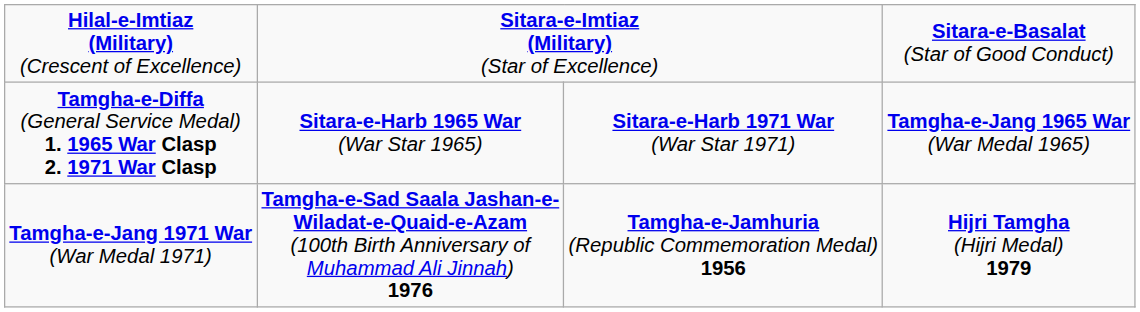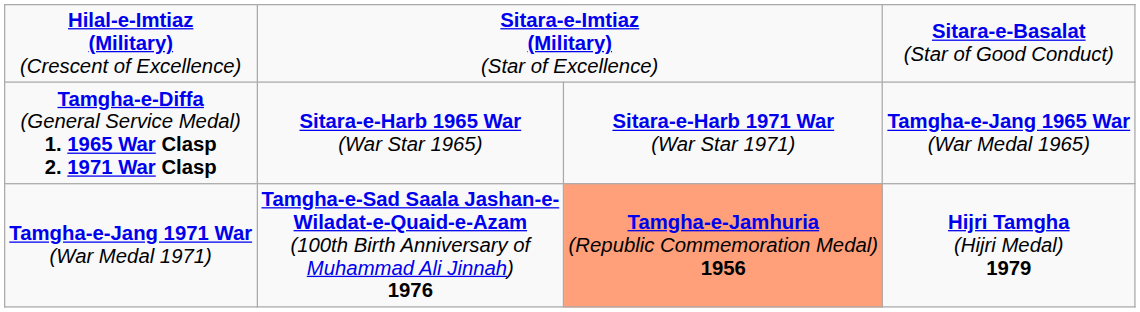(723, 245) no background -> (723, 245) lightsalmon background
